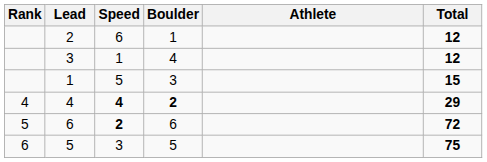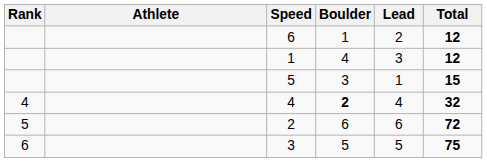columns swapped: (313, 15) <-> (70, 15)
(119, 102) bold -> (291, 102) normal
(452, 102) 29 -> (452, 102) 32
(119, 124) bold -> (291, 124) normal
